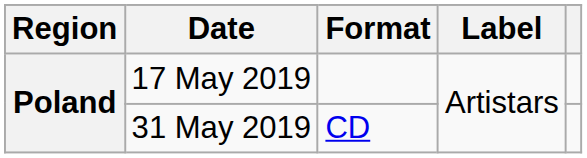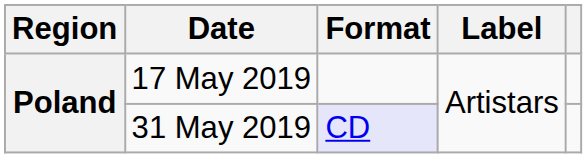(348, 127) no background -> (348, 127) lavender background
